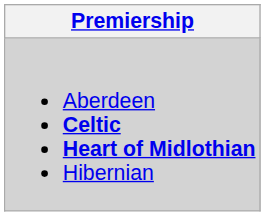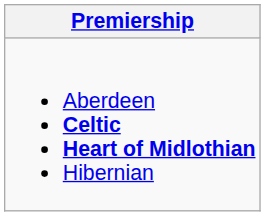(133, 136) lightgrey background -> (133, 136) no background
